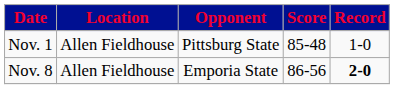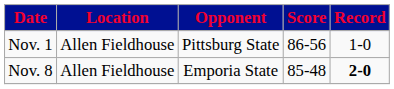(307, 44) 85-48 -> (307, 44) 86-56
(307, 70) 86-56 -> (307, 70) 85-48
